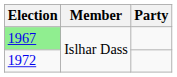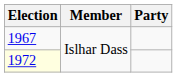(22, 38) lightgreen background -> (22, 38) no background
(22, 60) no background -> (22, 60) lightyellow background
